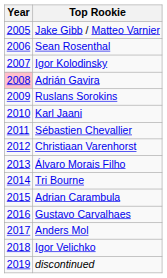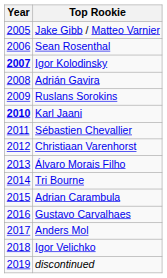(19, 63) normal -> (19, 63) bold
(19, 80) pink background -> (19, 80) no background
(19, 113) normal -> (19, 113) bold
